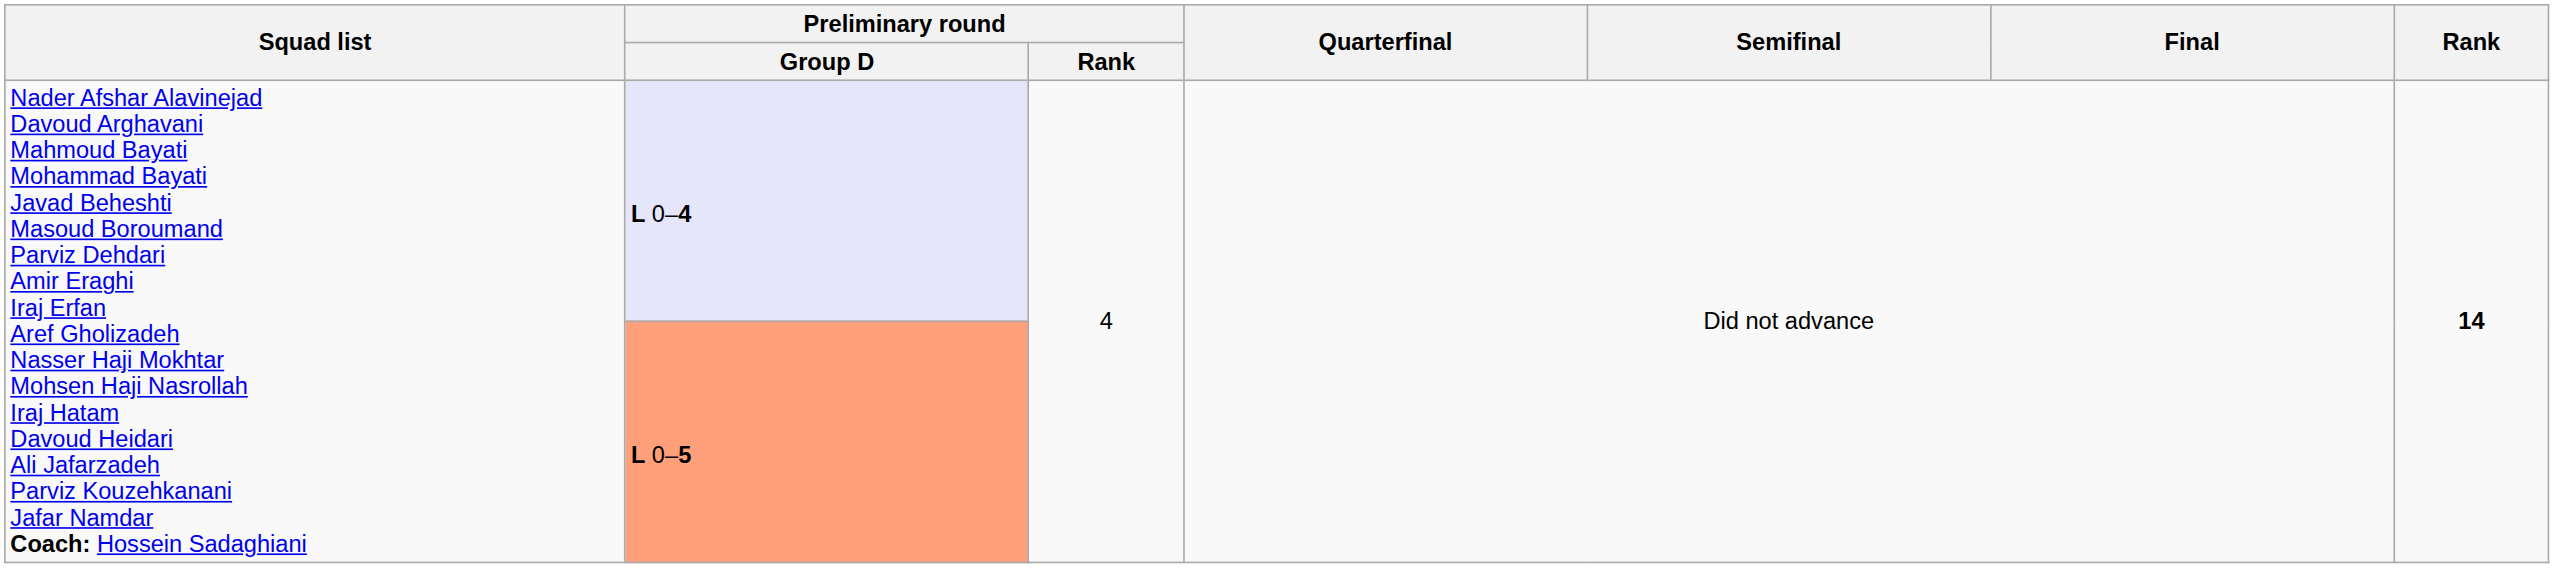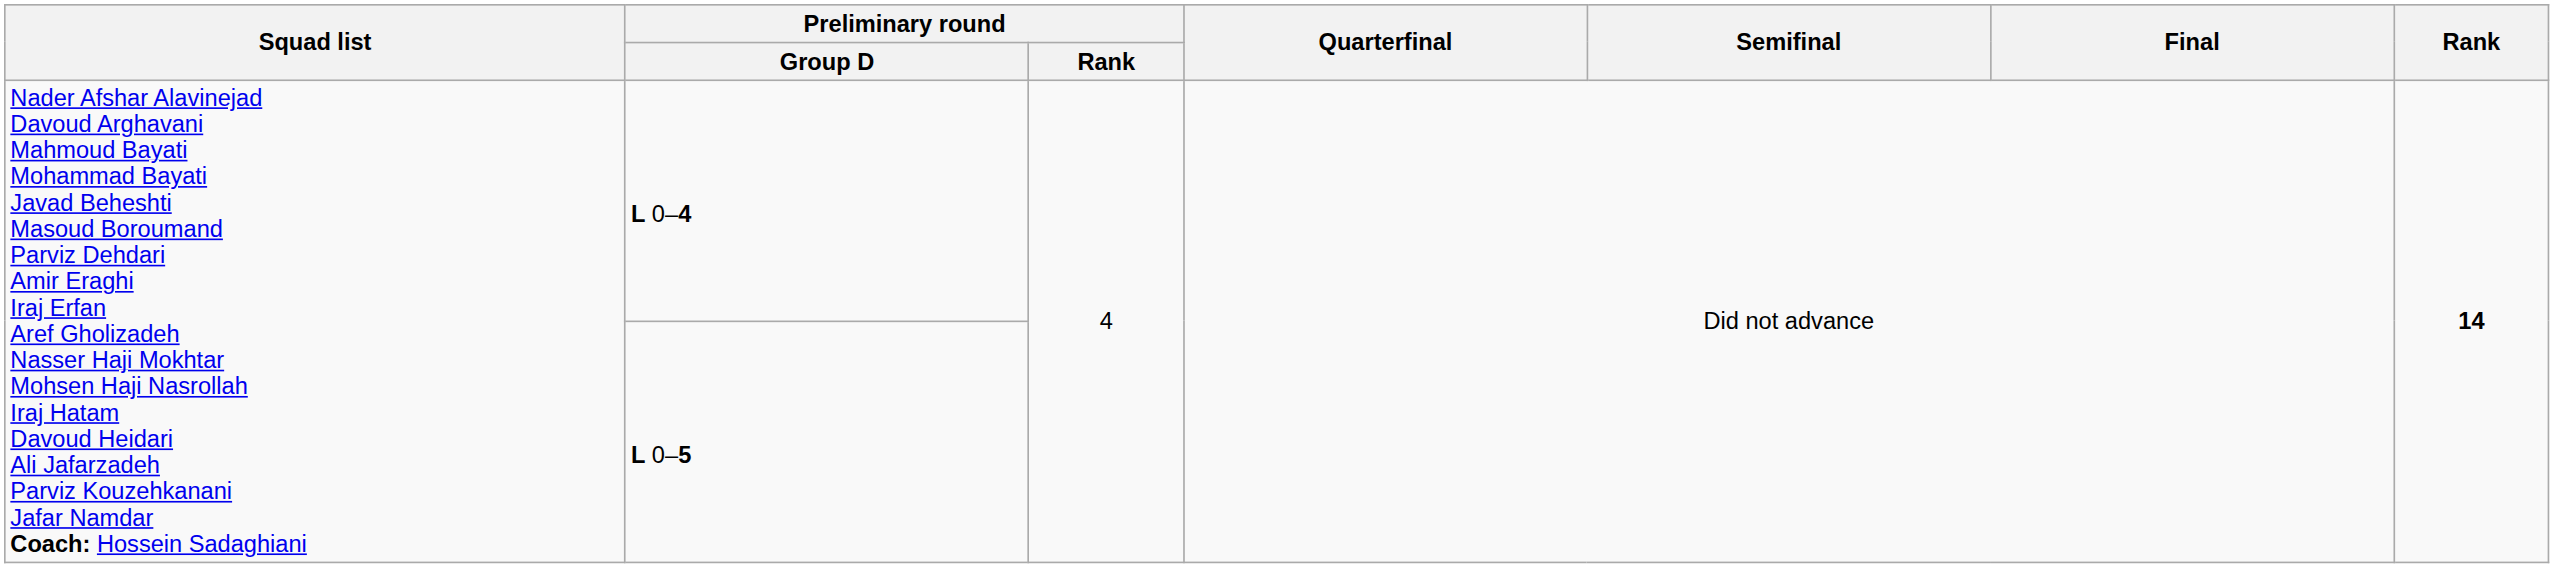(661, 214) lavender background -> (661, 214) no background
(661, 455) lightsalmon background -> (661, 455) no background
